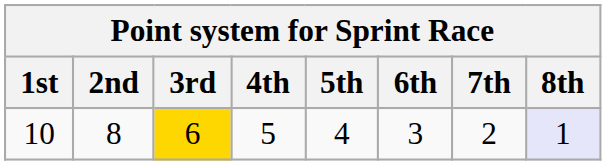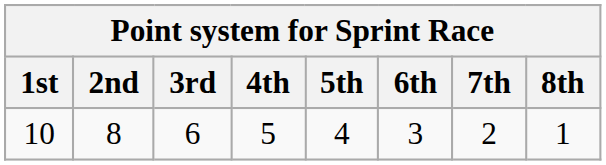(193, 133) gold background -> (193, 133) no background
(563, 133) lavender background -> (563, 133) no background
